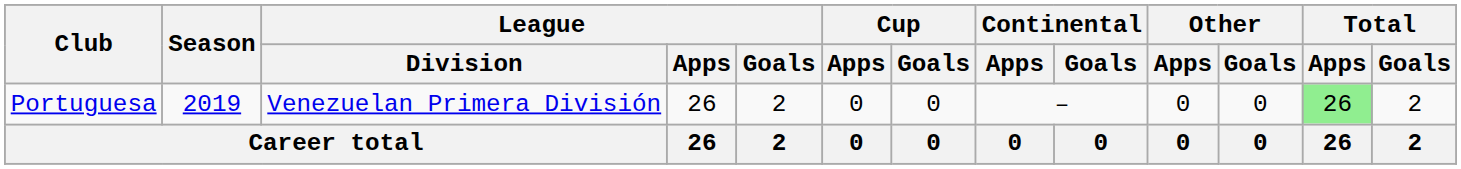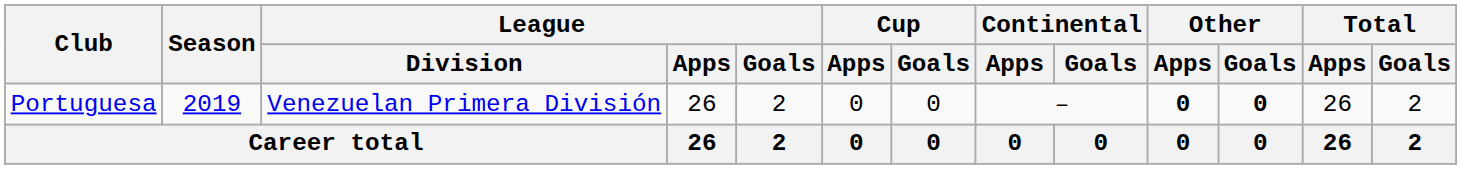(1183, 104) normal -> (1183, 104) bold
(1260, 104) normal -> (1260, 104) bold
(1337, 104) lightgreen background -> (1337, 104) no background
